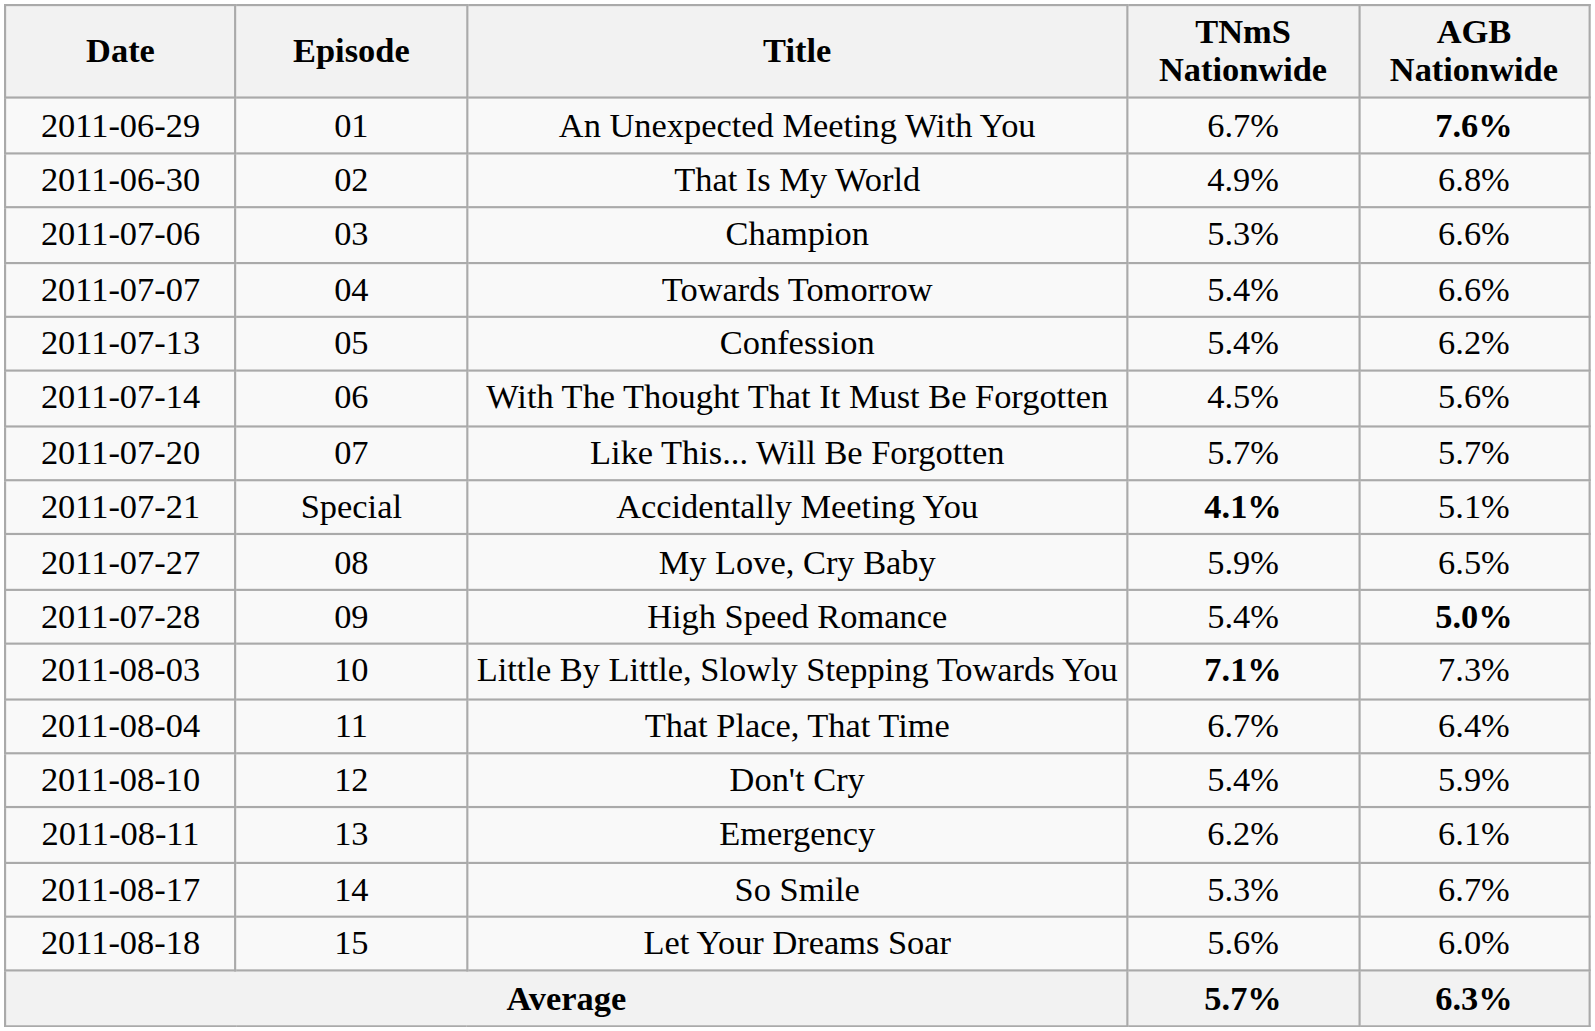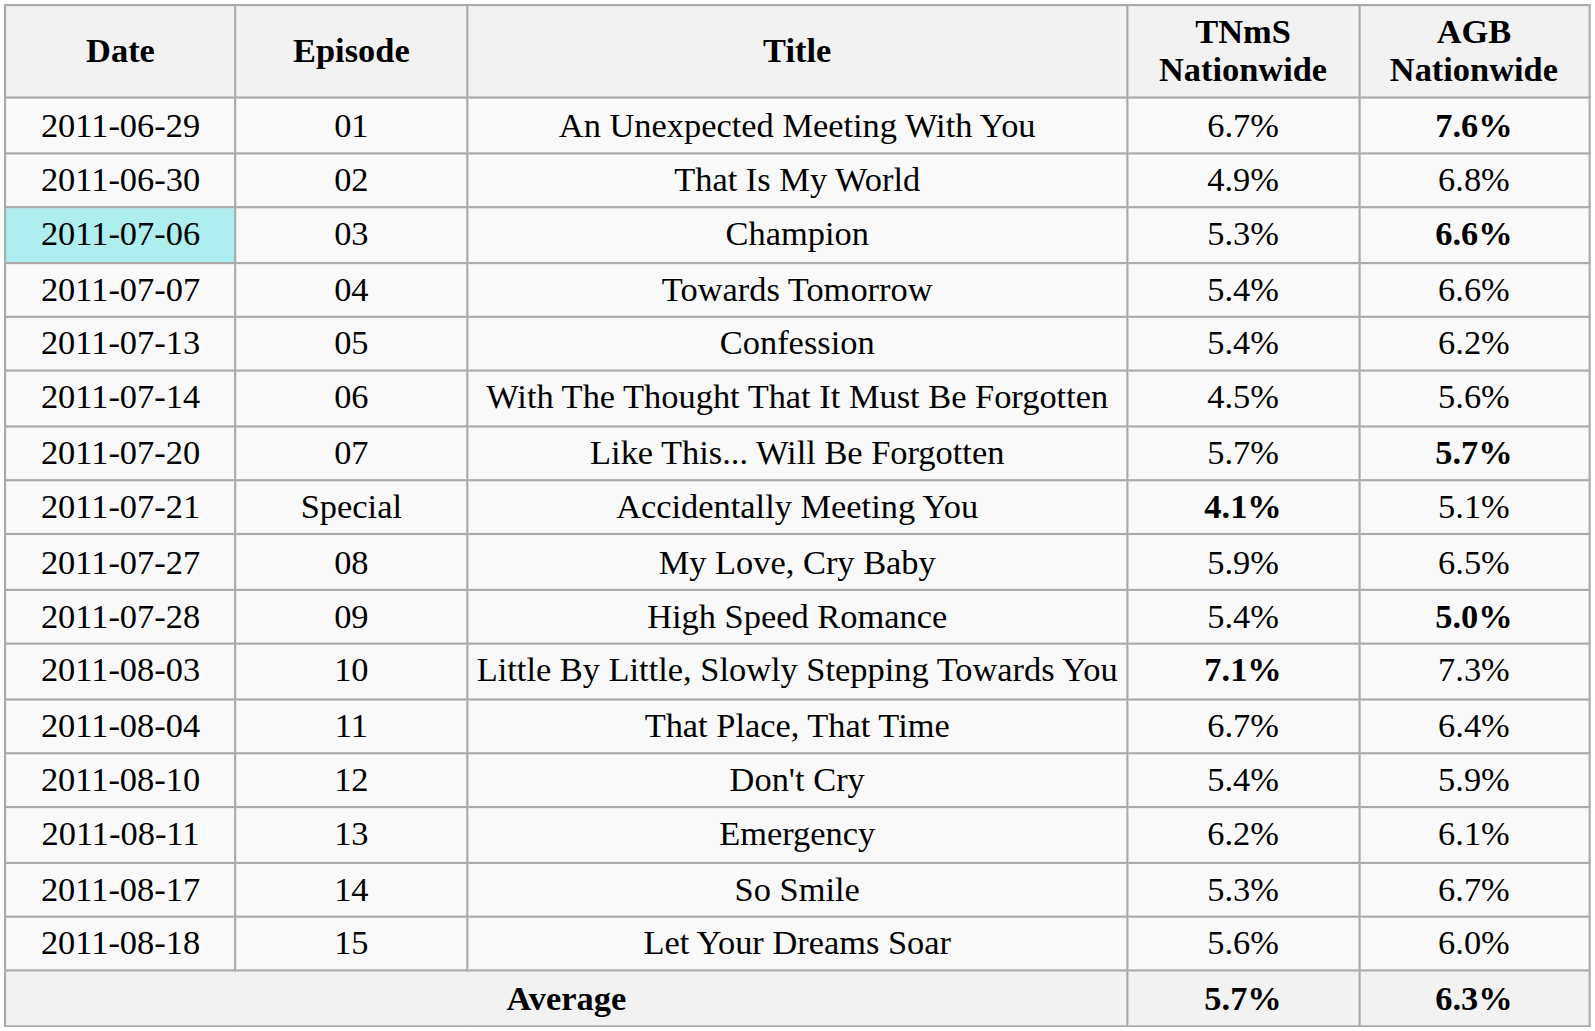(121, 234) no background -> (121, 234) paleturquoise background
(1474, 234) normal -> (1474, 234) bold
(1474, 452) normal -> (1474, 452) bold
